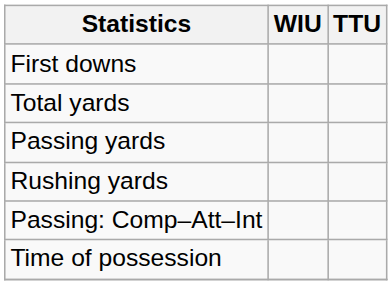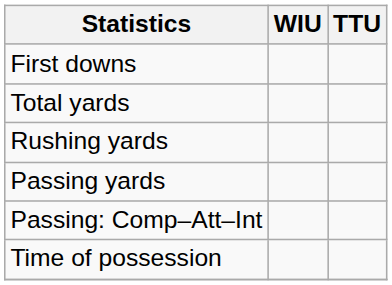rows swapped: (89, 180) <-> (88, 141)
